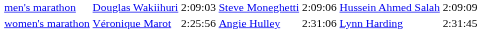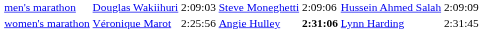(319, 23) normal -> (320, 23) bold
